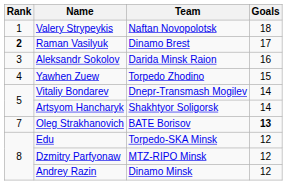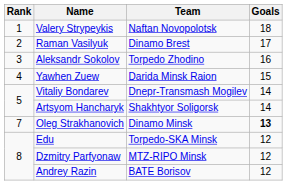(19, 44) bold -> (19, 44) normal
(173, 60) Darida Minsk Raion -> (166, 60) Torpedo Zhodino
(166, 76) Torpedo Zhodino -> (173, 76) Darida Minsk Raion
(160, 124) BATE Borisov -> (160, 124) Dinamo Minsk
(160, 172) Dinamo Minsk -> (160, 172) BATE Borisov
